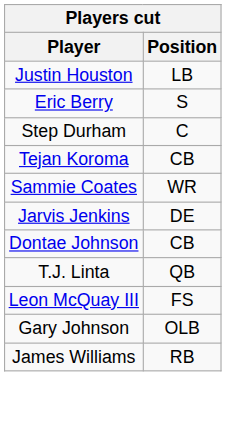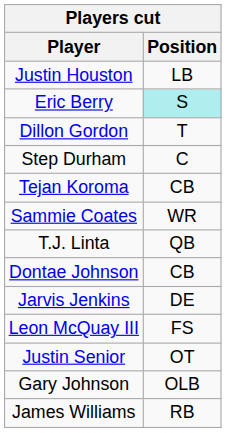(182, 103) no background -> (182, 103) paleturquoise background
+ row: (74, 131)
rows swapped: (74, 272) <-> (74, 215)
+ row: (74, 356)
